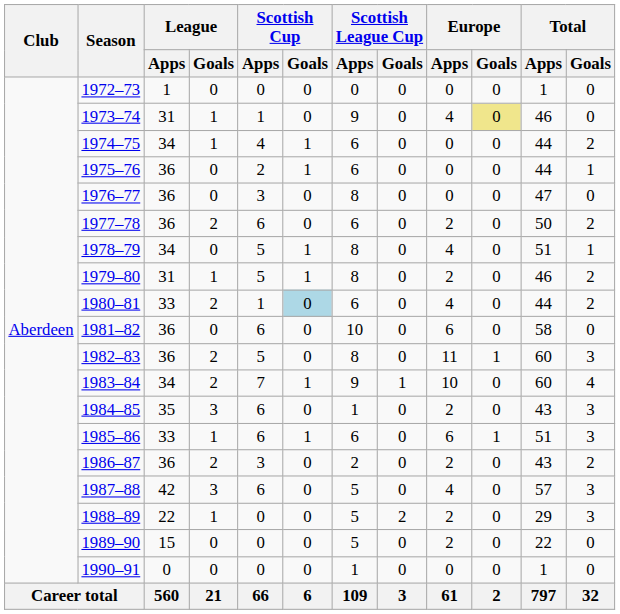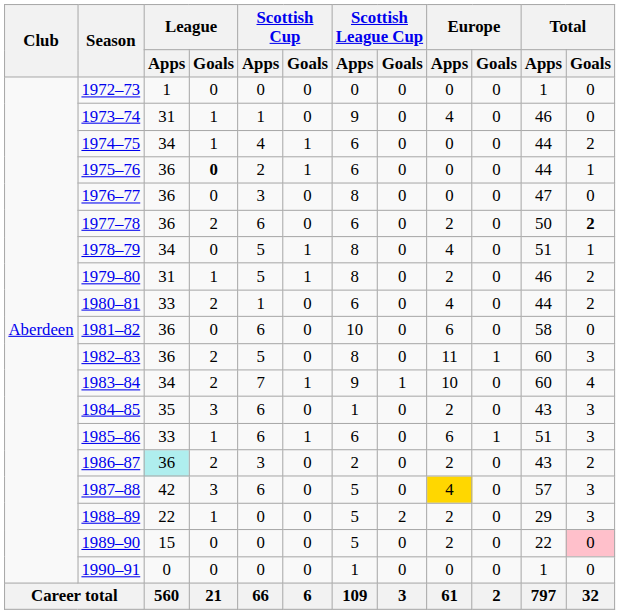(496, 116) khaki background -> (496, 116) no background
(214, 169) normal -> (214, 169) bold
(590, 223) normal -> (590, 223) bold
(308, 303) lightblue background -> (308, 303) no background
(167, 463) no background -> (167, 463) paleturquoise background
(450, 489) no background -> (450, 489) gold background
(590, 542) no background -> (590, 542) pink background
